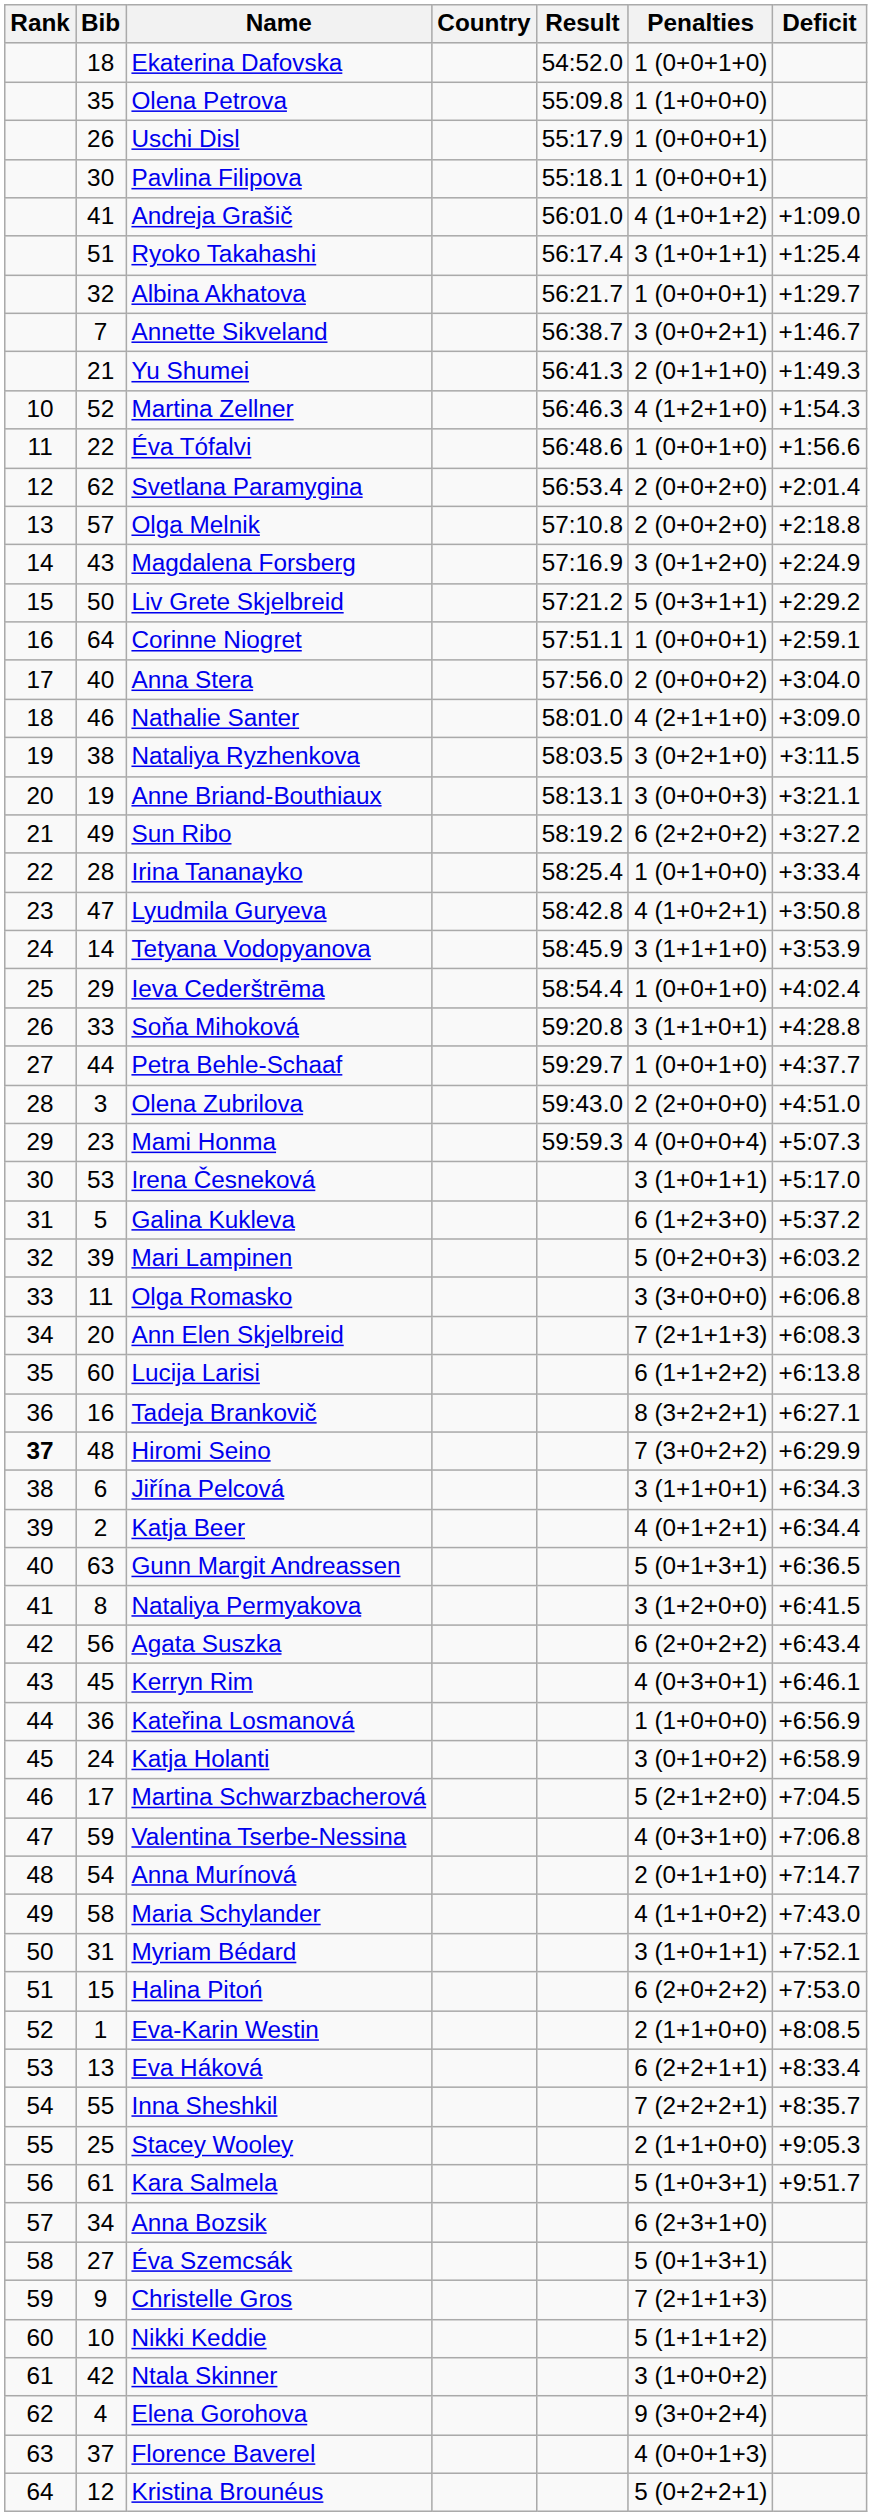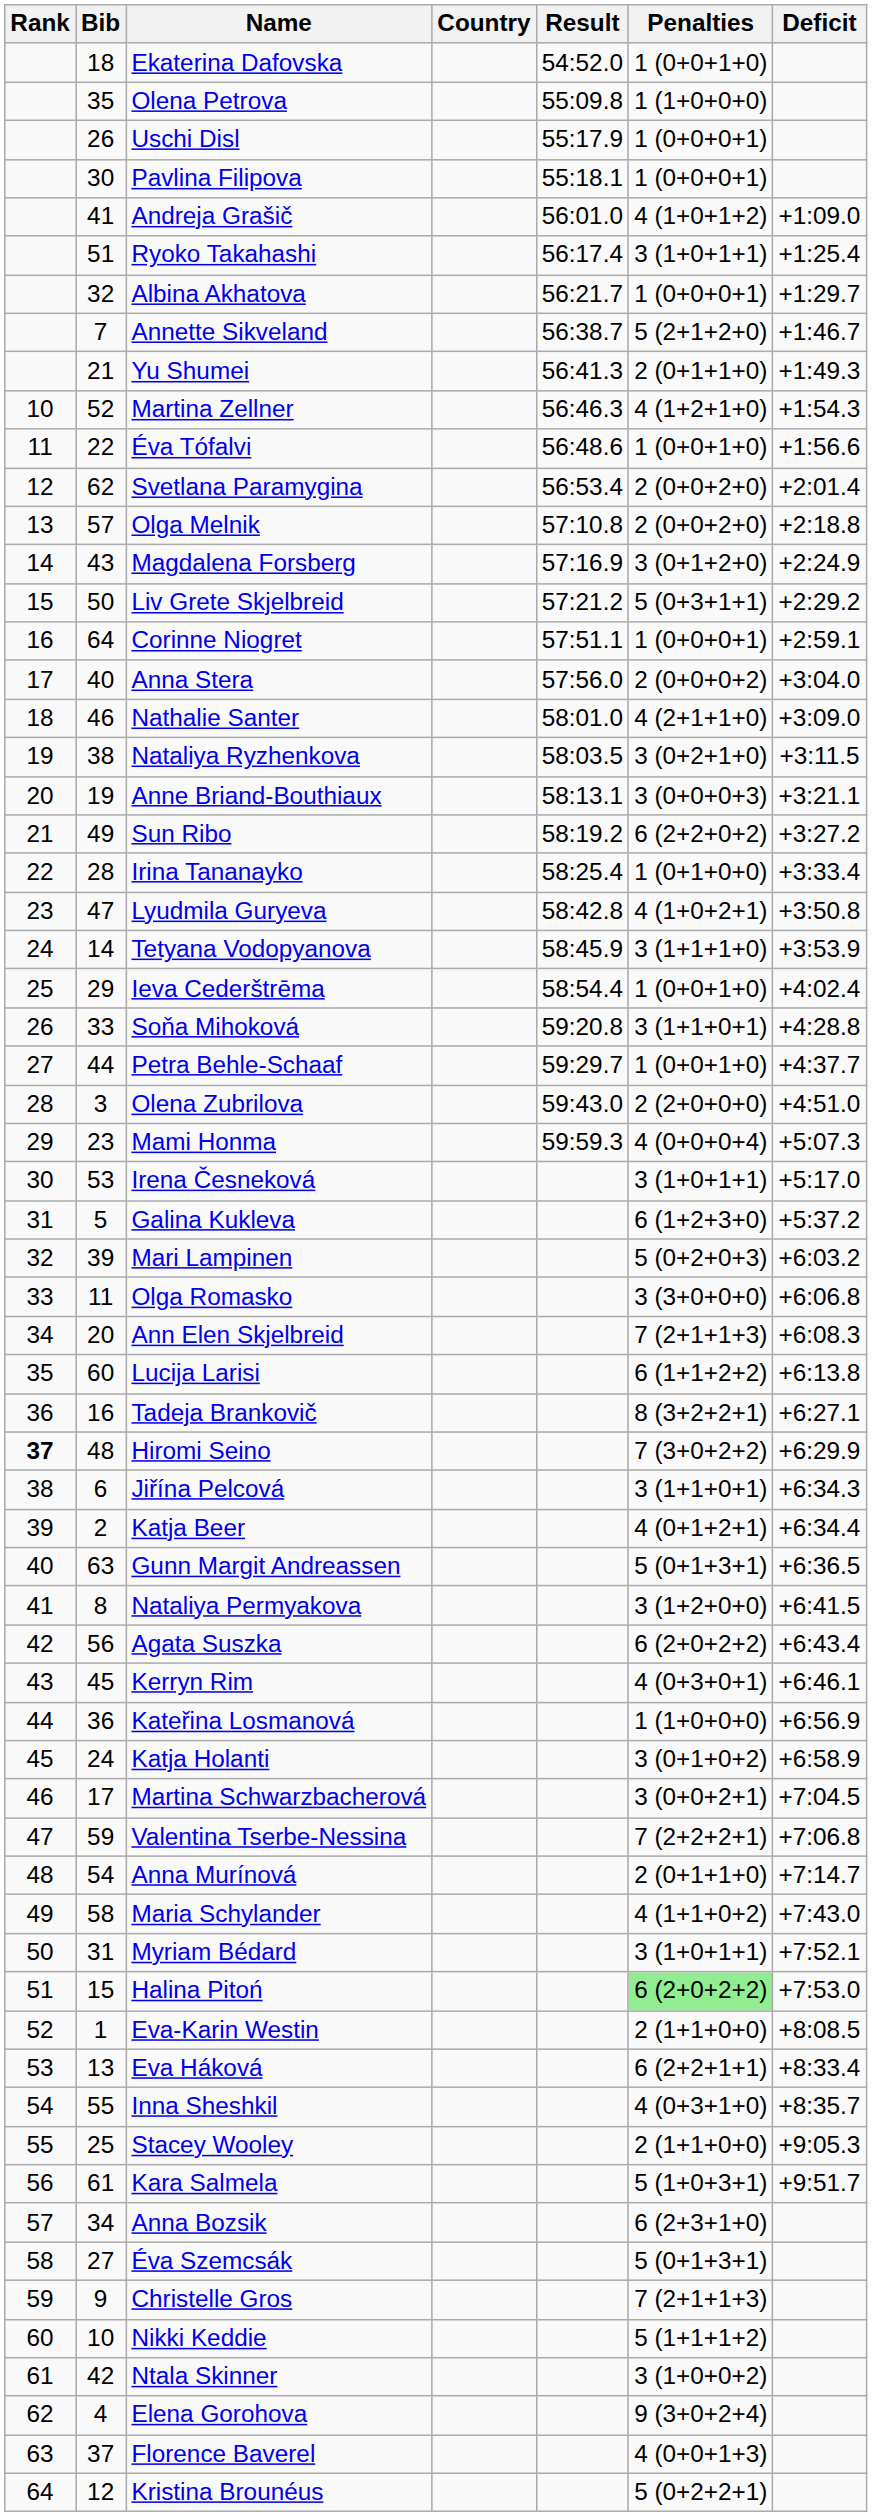(701, 332) 3 (0+0+2+1) -> (701, 332) 5 (2+1+2+0)
(701, 1798) 5 (2+1+2+0) -> (701, 1798) 3 (0+0+2+1)
(701, 1836) 4 (0+3+1+0) -> (701, 1836) 7 (2+2+2+1)
(701, 1990) no background -> (701, 1990) lightgreen background
(701, 2106) 7 (2+2+2+1) -> (701, 2106) 4 (0+3+1+0)
